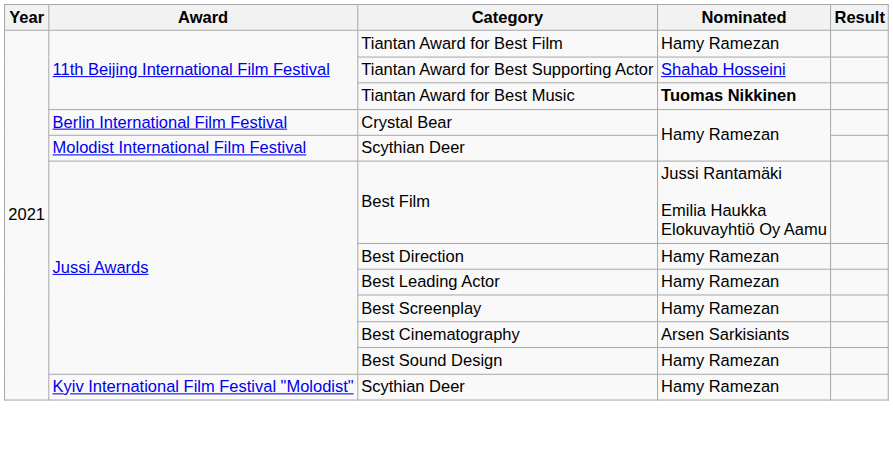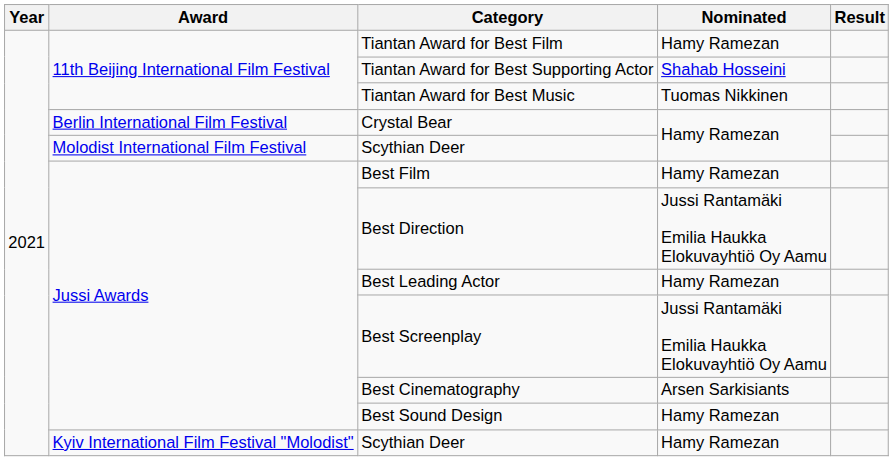(729, 95) bold -> (724, 95) normal
(744, 202) Jussi Rantamäki Emilia Haukka Elokuvayhtiö Oy Aamu -> (720, 174) Hamy Ramezan
(720, 256) Hamy Ramezan -> (744, 228) Jussi Rantamäki Emilia Haukka Elokuvayhtiö Oy Aamu
(720, 308) Hamy Ramezan -> (744, 336) Jussi Rantamäki Emilia Haukka Elokuvayhtiö Oy Aamu
